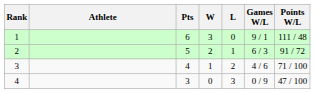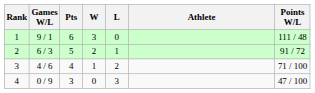columns swapped: (103, 17) <-> (260, 17)
